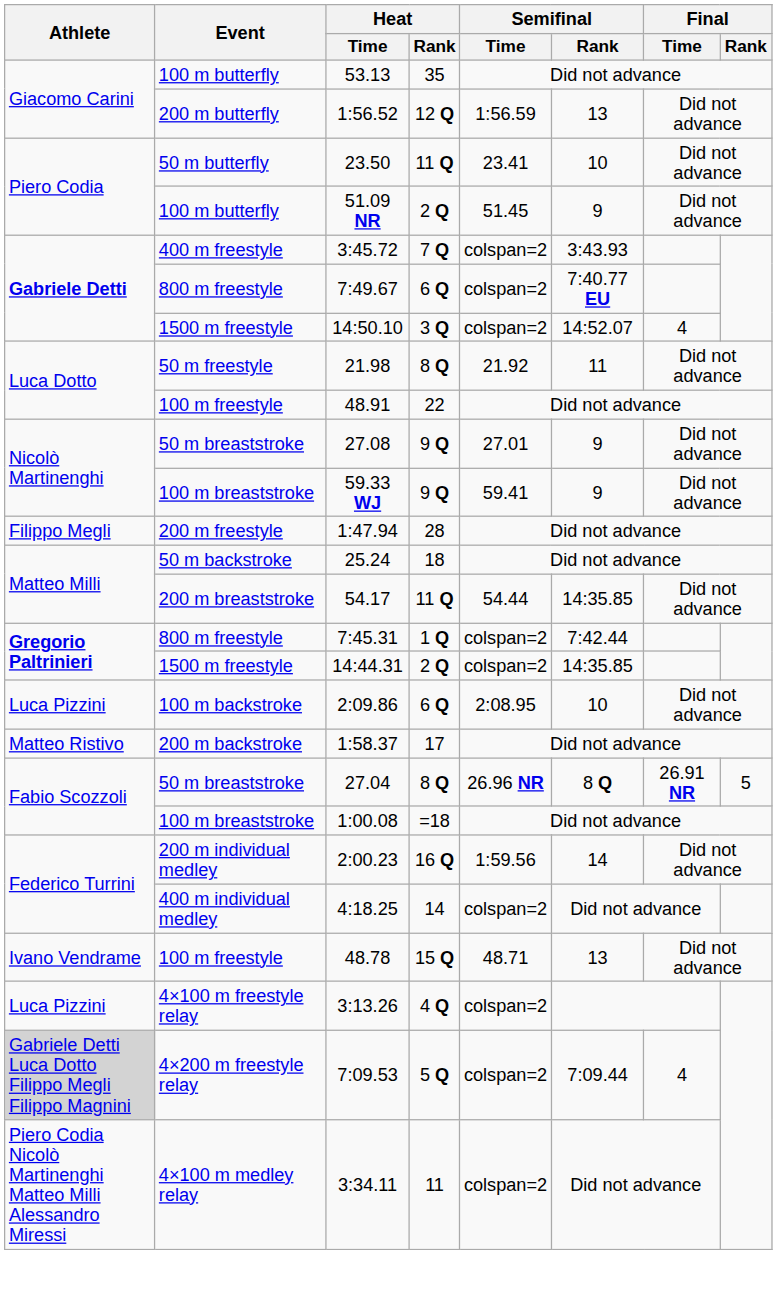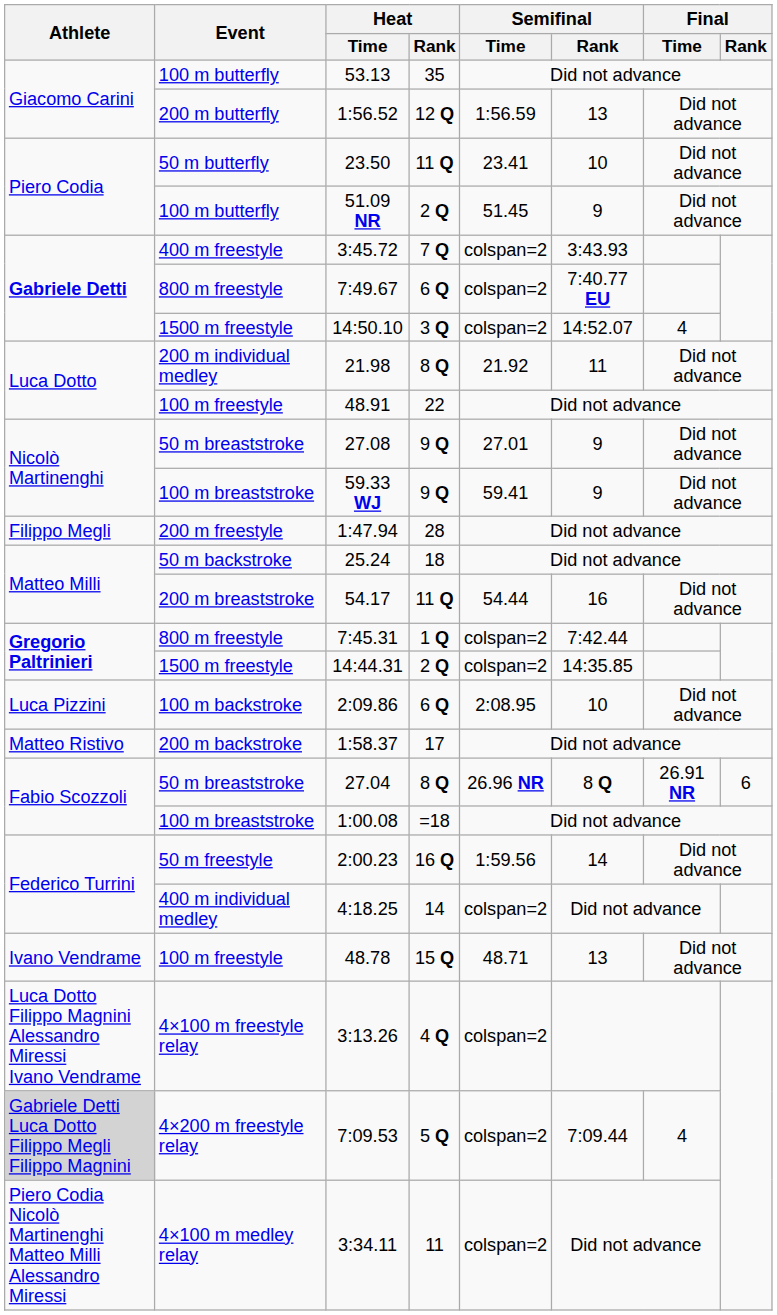(216, 366) 50 m freestyle -> (224, 366) 200 m individual medley
(598, 599) 14:35.85 -> (598, 599) 16
(746, 783) 5 -> (746, 783) 6
(224, 860) 200 m individual medley -> (216, 860) 50 m freestyle
(57, 1007) Luca Pizzini -> (75, 1037) Luca Dotto Filippo Magnini Alessandro Miressi Ivano Vendrame
